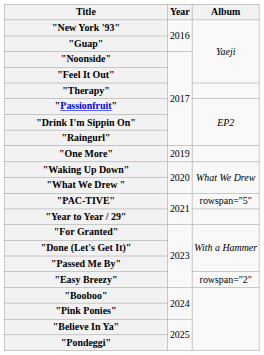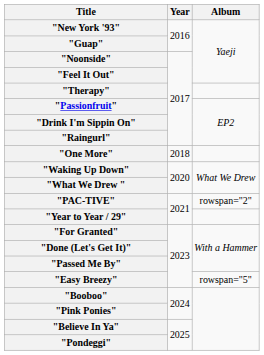(180, 153) 2019 -> (180, 153) 2018
(226, 201) rowspan="5" -> (226, 201) rowspan="2"
(226, 279) rowspan="2" -> (226, 279) rowspan="5"
